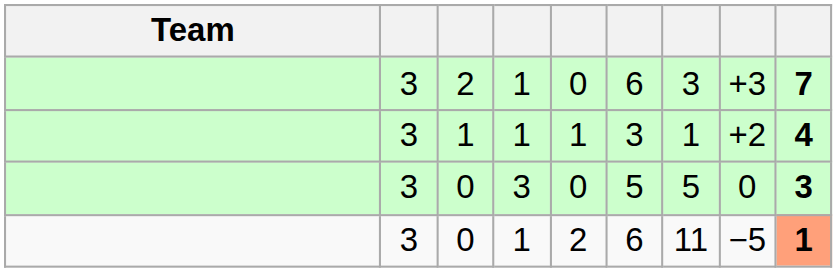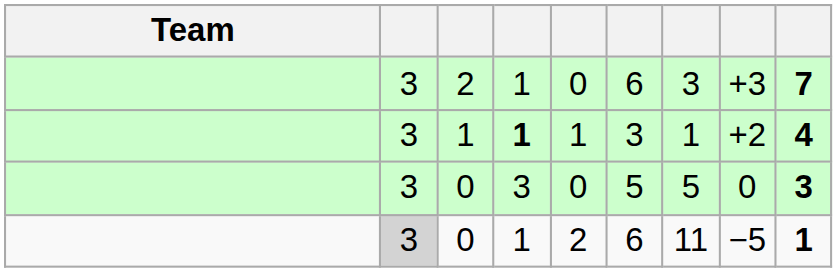(522, 135) normal -> (522, 135) bold
(409, 239) no background -> (409, 239) lightgrey background
(804, 239) lightsalmon background -> (804, 239) no background
